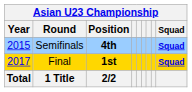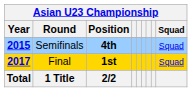(19, 45) normal -> (19, 45) bold
(171, 45) bold -> (171, 46) normal
(19, 62) normal -> (19, 62) bold
(171, 62) bold -> (171, 62) normal
